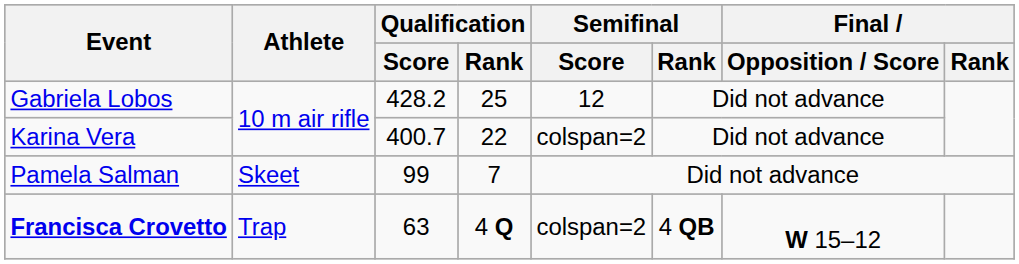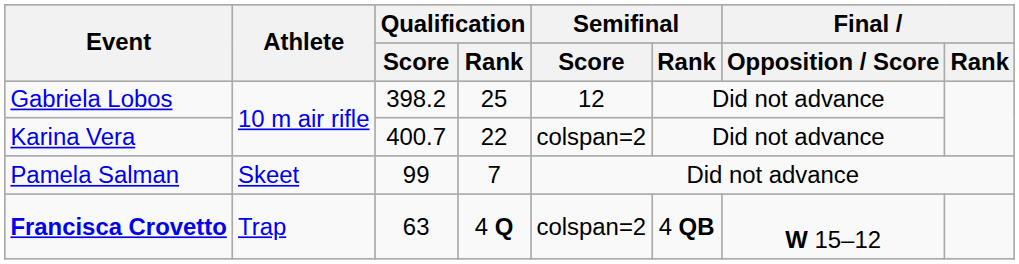(416, 100) 428.2 -> (416, 100) 398.2
